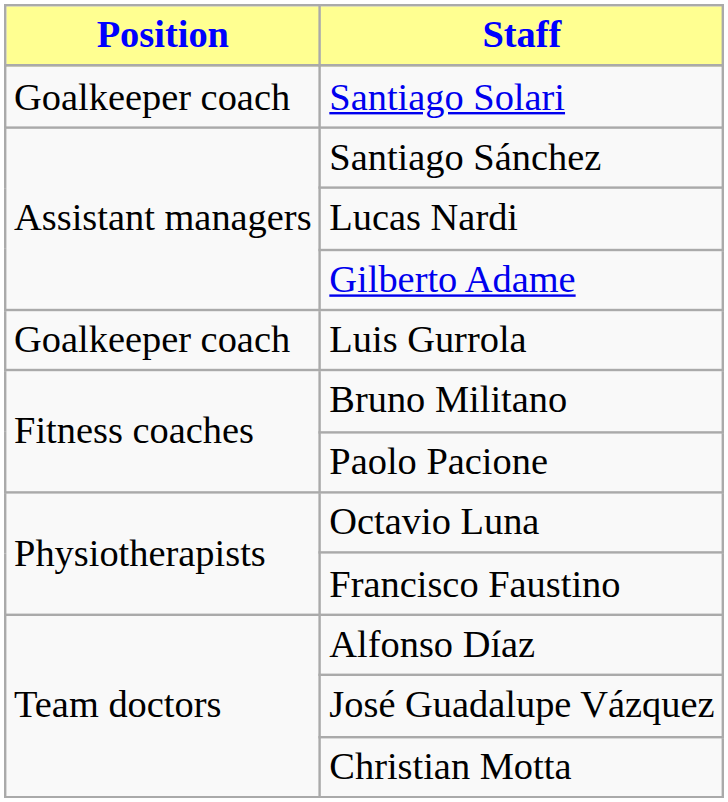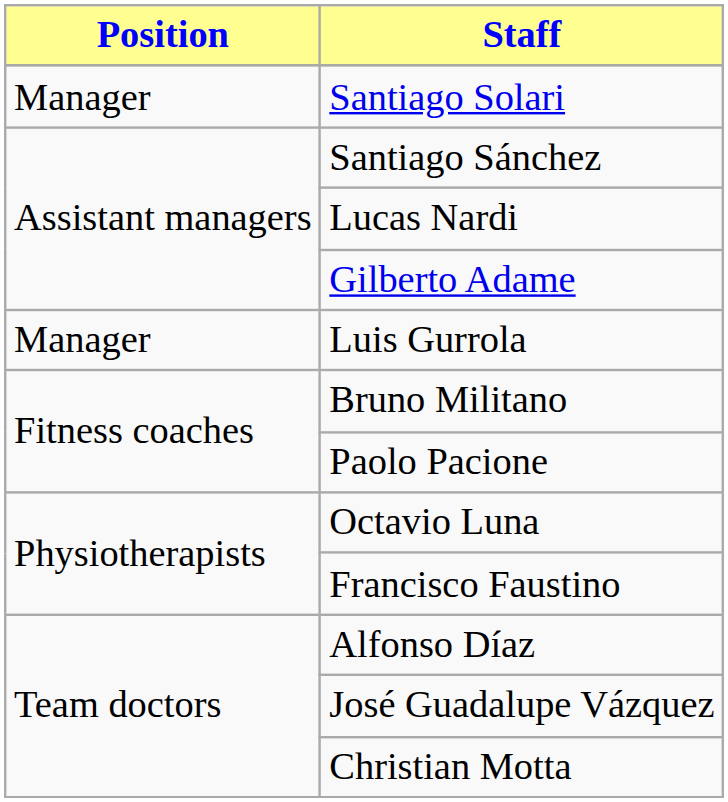(152, 95) Goalkeeper coach -> (82, 95) Manager
(152, 339) Goalkeeper coach -> (82, 339) Manager
